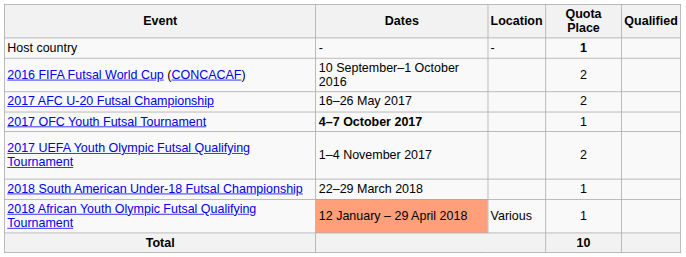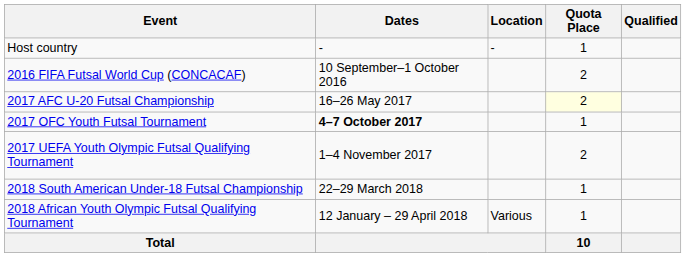(583, 48) bold -> (583, 48) normal
(583, 101) no background -> (583, 101) lightyellow background
(393, 216) lightsalmon background -> (393, 216) no background
